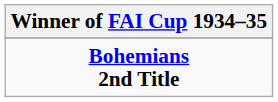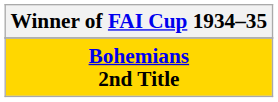(139, 67) no background -> (139, 67) gold background
